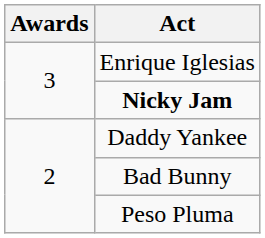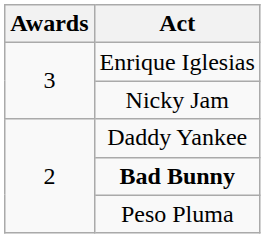(177, 99) bold -> (177, 99) normal
(177, 175) normal -> (177, 175) bold
